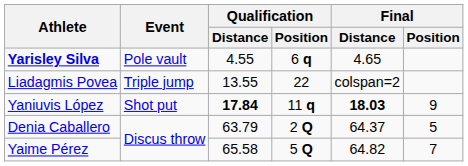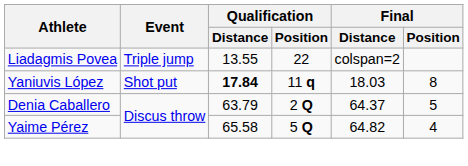- row: (53, 60)
(367, 105) bold -> (367, 82) normal
(433, 105) 9 -> (433, 82) 8
(433, 150) 7 -> (433, 127) 4
